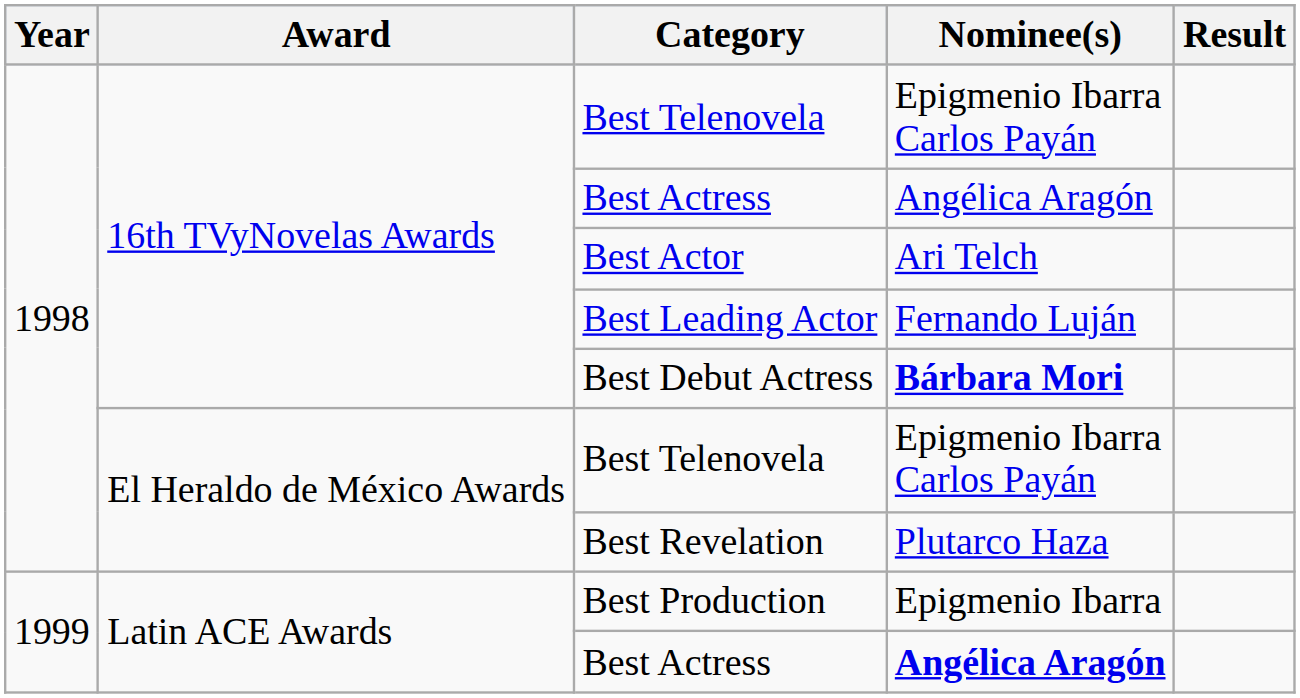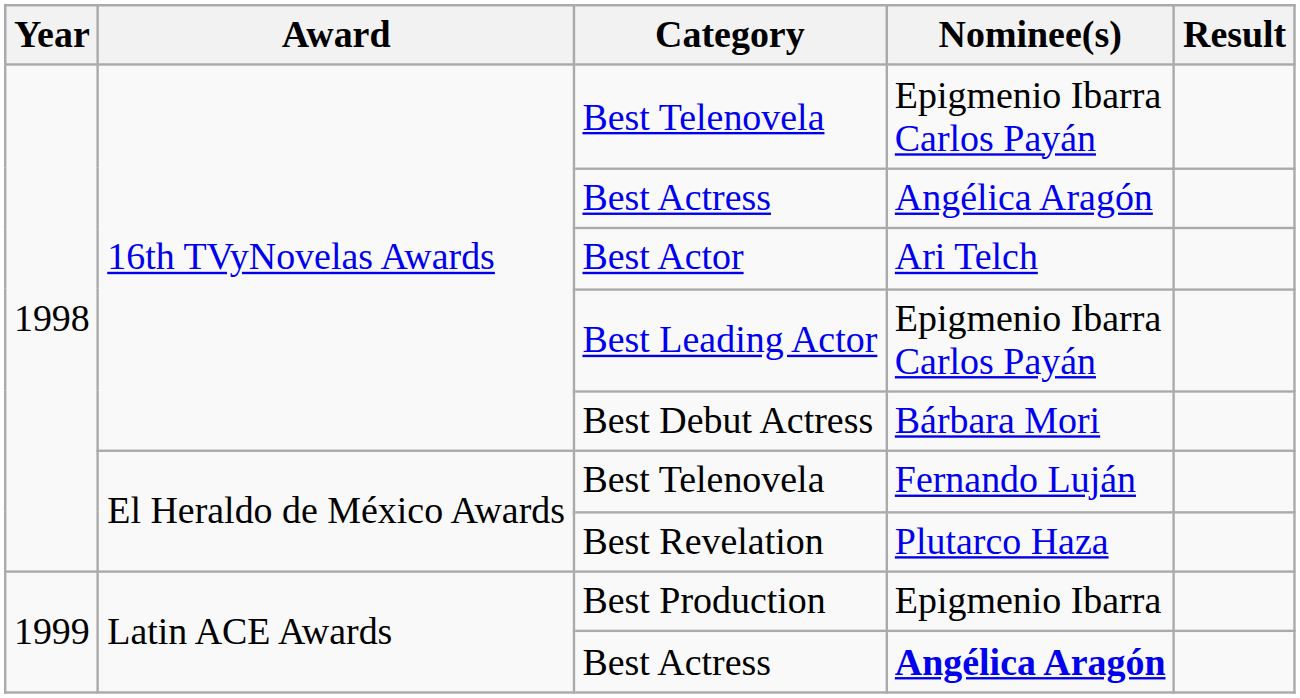(1015, 317) Fernando Luján -> (1028, 339) Epigmenio Ibarra Carlos Payán
(1009, 377) bold -> (997, 420) normal
(1028, 459) Epigmenio Ibarra Carlos Payán -> (1015, 480) Fernando Luján
